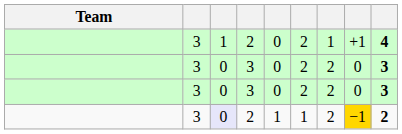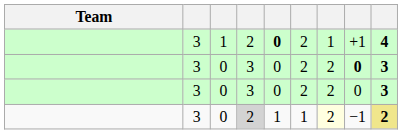(277, 41) normal -> (277, 41) bold
(358, 66) normal -> (358, 66) bold
(223, 116) lavender background -> (223, 116) no background
(250, 116) no background -> (250, 116) lightgrey background
(331, 116) no background -> (331, 116) lightyellow background
(358, 116) gold background -> (358, 116) no background
(384, 116) no background -> (384, 116) khaki background
